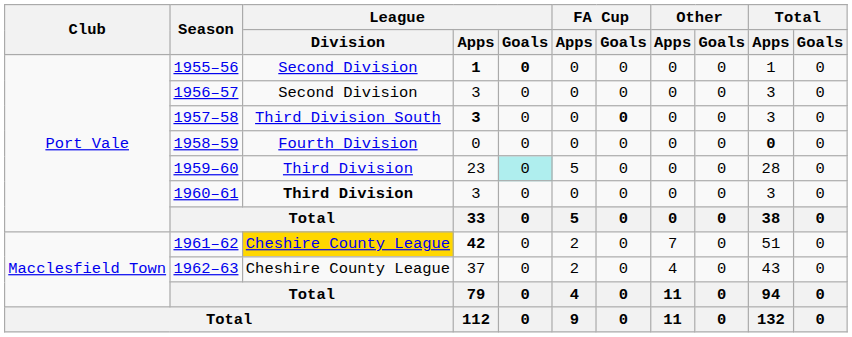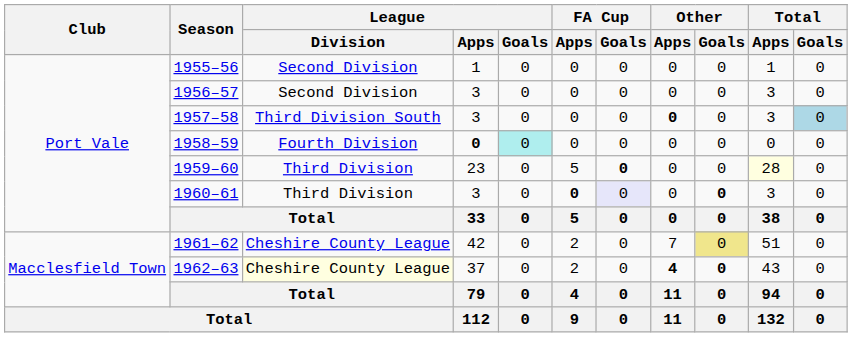(476, 68) bold -> (476, 68) normal
(525, 68) bold -> (525, 68) normal
(476, 118) bold -> (476, 118) normal
(623, 118) bold -> (623, 118) normal
(673, 118) normal -> (673, 118) bold
(820, 118) no background -> (820, 118) lightblue background
(476, 143) normal -> (476, 143) bold
(525, 143) no background -> (525, 143) paleturquoise background
(771, 143) bold -> (771, 143) normal
(525, 168) paleturquoise background -> (525, 168) no background
(623, 168) normal -> (623, 168) bold
(771, 168) no background -> (771, 168) lightyellow background
(348, 194) bold -> (348, 194) normal
(574, 194) normal -> (574, 194) bold
(623, 194) no background -> (623, 194) lavender background
(722, 194) normal -> (722, 194) bold
(348, 244) gold background -> (348, 244) no background
(476, 244) bold -> (476, 244) normal
(722, 244) no background -> (722, 244) khaki background
(348, 269) no background -> (348, 269) lightyellow background
(673, 269) normal -> (673, 269) bold
(722, 269) normal -> (722, 269) bold
